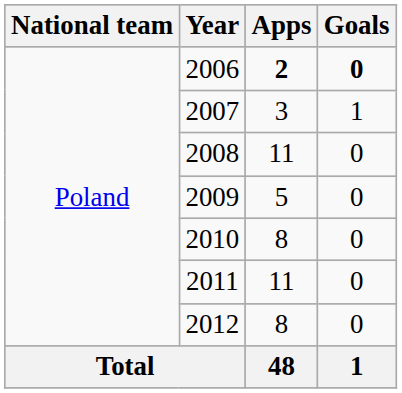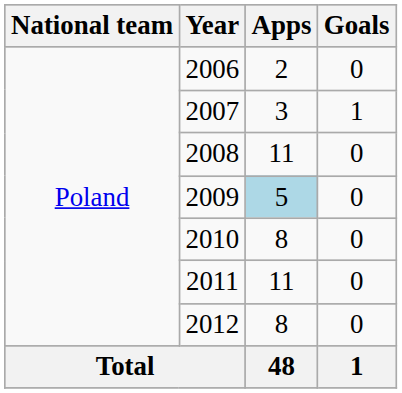(281, 68) bold -> (281, 68) normal
(357, 68) bold -> (357, 68) normal
(281, 196) no background -> (281, 196) lightblue background
